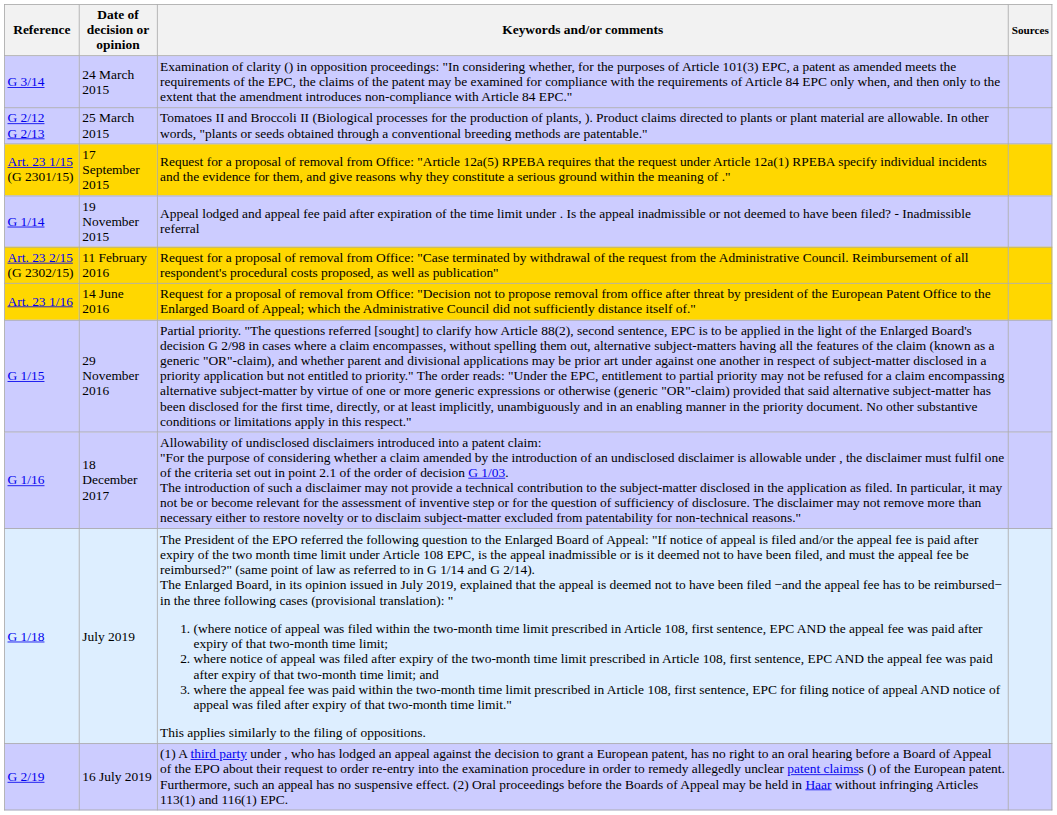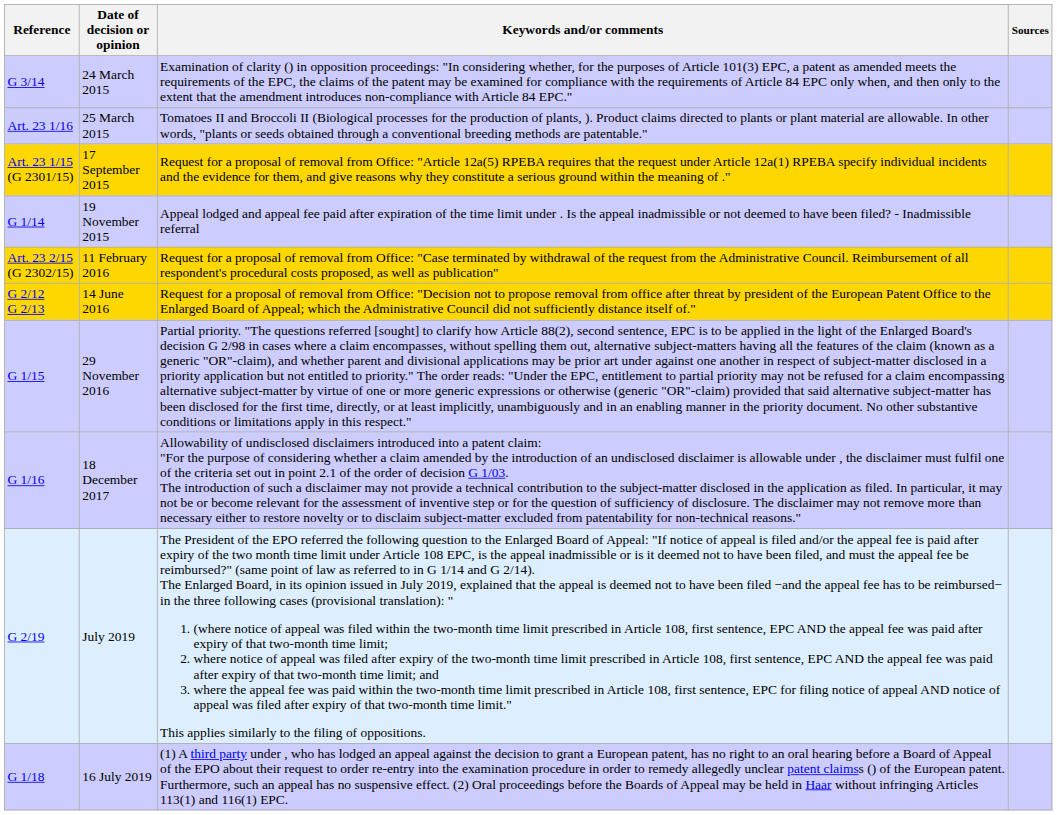(26, 125) G 2/12 G 2/13 -> (40, 125) Art. 23 1/16
(40, 301) Art. 23 1/16 -> (26, 301) G 2/12 G 2/13
(26, 636) G 1/18 -> (26, 636) G 2/19
(26, 776) G 2/19 -> (26, 776) G 1/18
